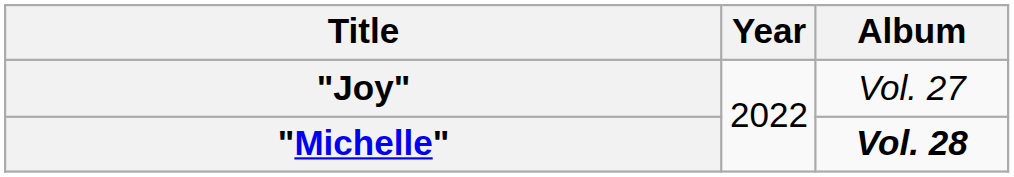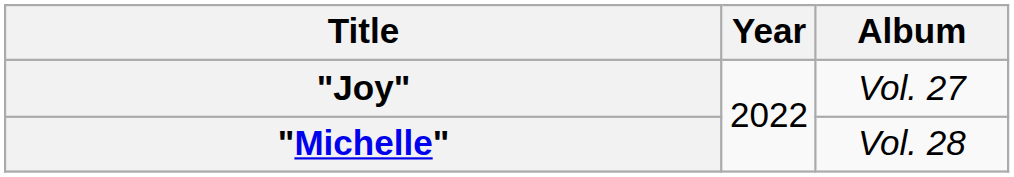(912, 143) bold -> (912, 143) normal
